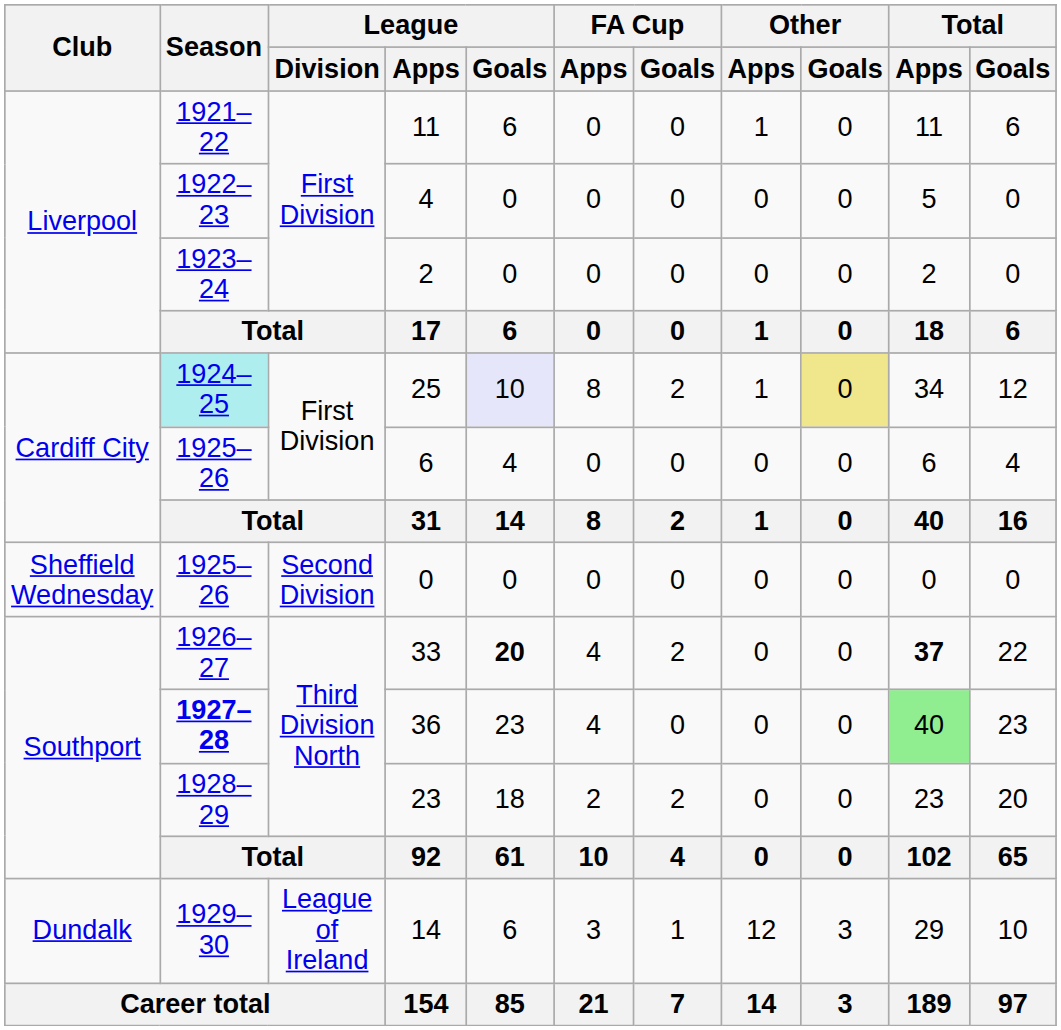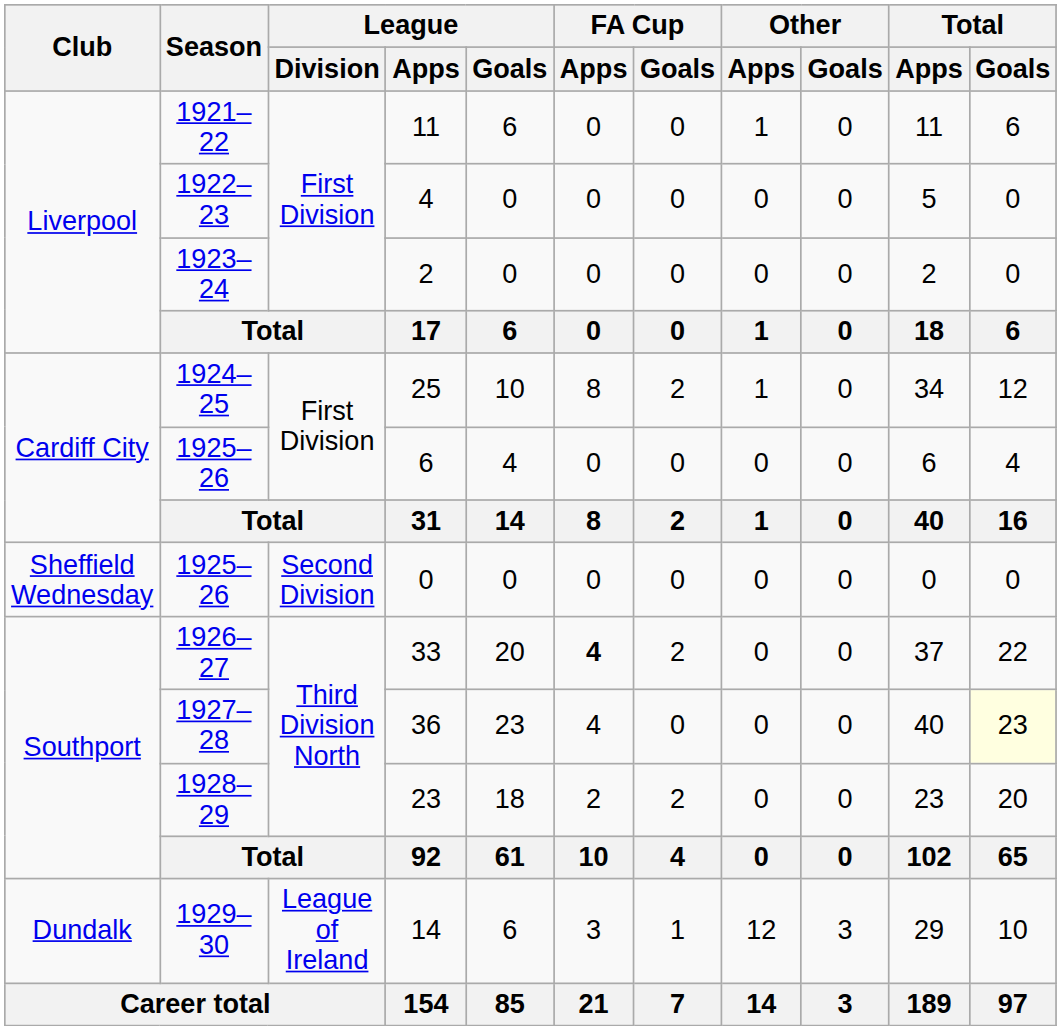(214, 389) paleturquoise background -> (214, 389) no background
(510, 389) lavender background -> (510, 389) no background
(845, 389) khaki background -> (845, 389) no background
(510, 652) bold -> (510, 652) normal
(594, 652) normal -> (594, 652) bold
(929, 652) bold -> (929, 652) normal
(214, 725) bold -> (214, 725) normal
(929, 725) lightgreen background -> (929, 725) no background
(1013, 725) no background -> (1013, 725) lightyellow background
